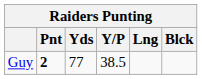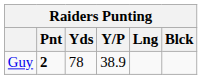(76, 62) 77 -> (76, 62) 78
(113, 62) 38.5 -> (113, 62) 38.9
